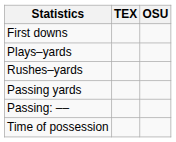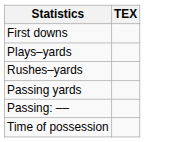- column: (155, 14)
